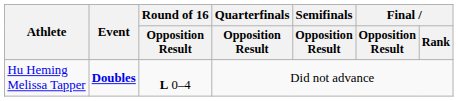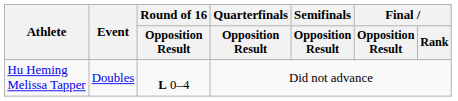(114, 78) bold -> (113, 78) normal
